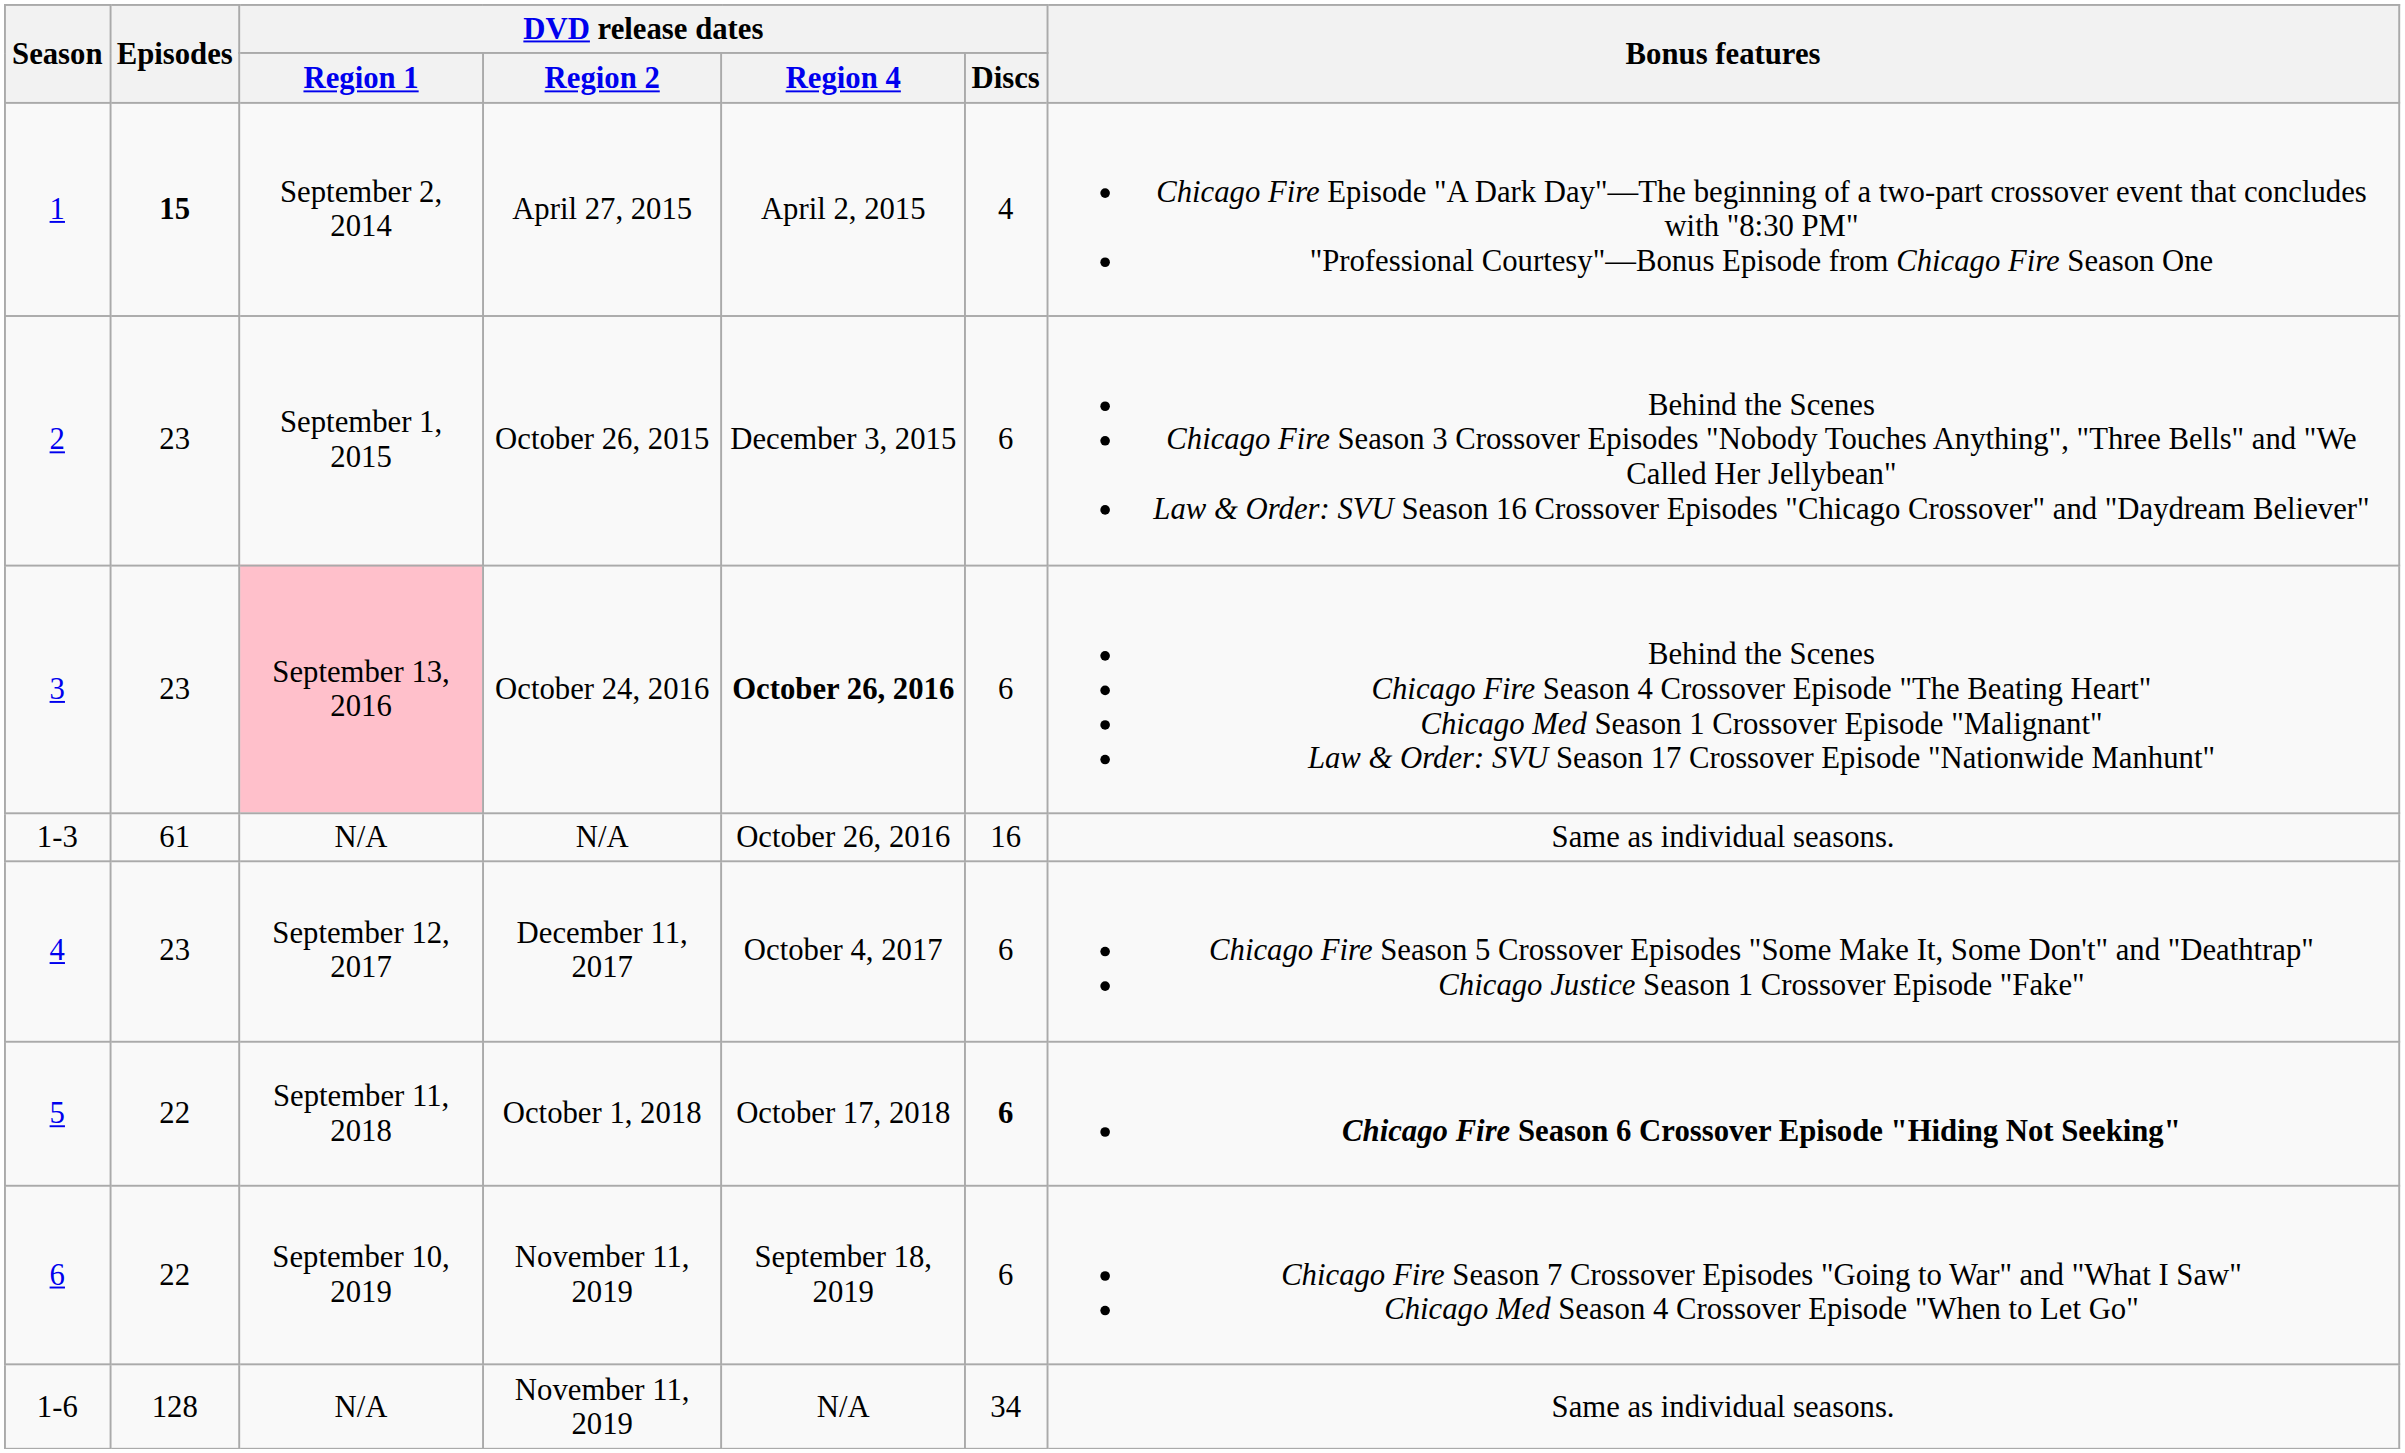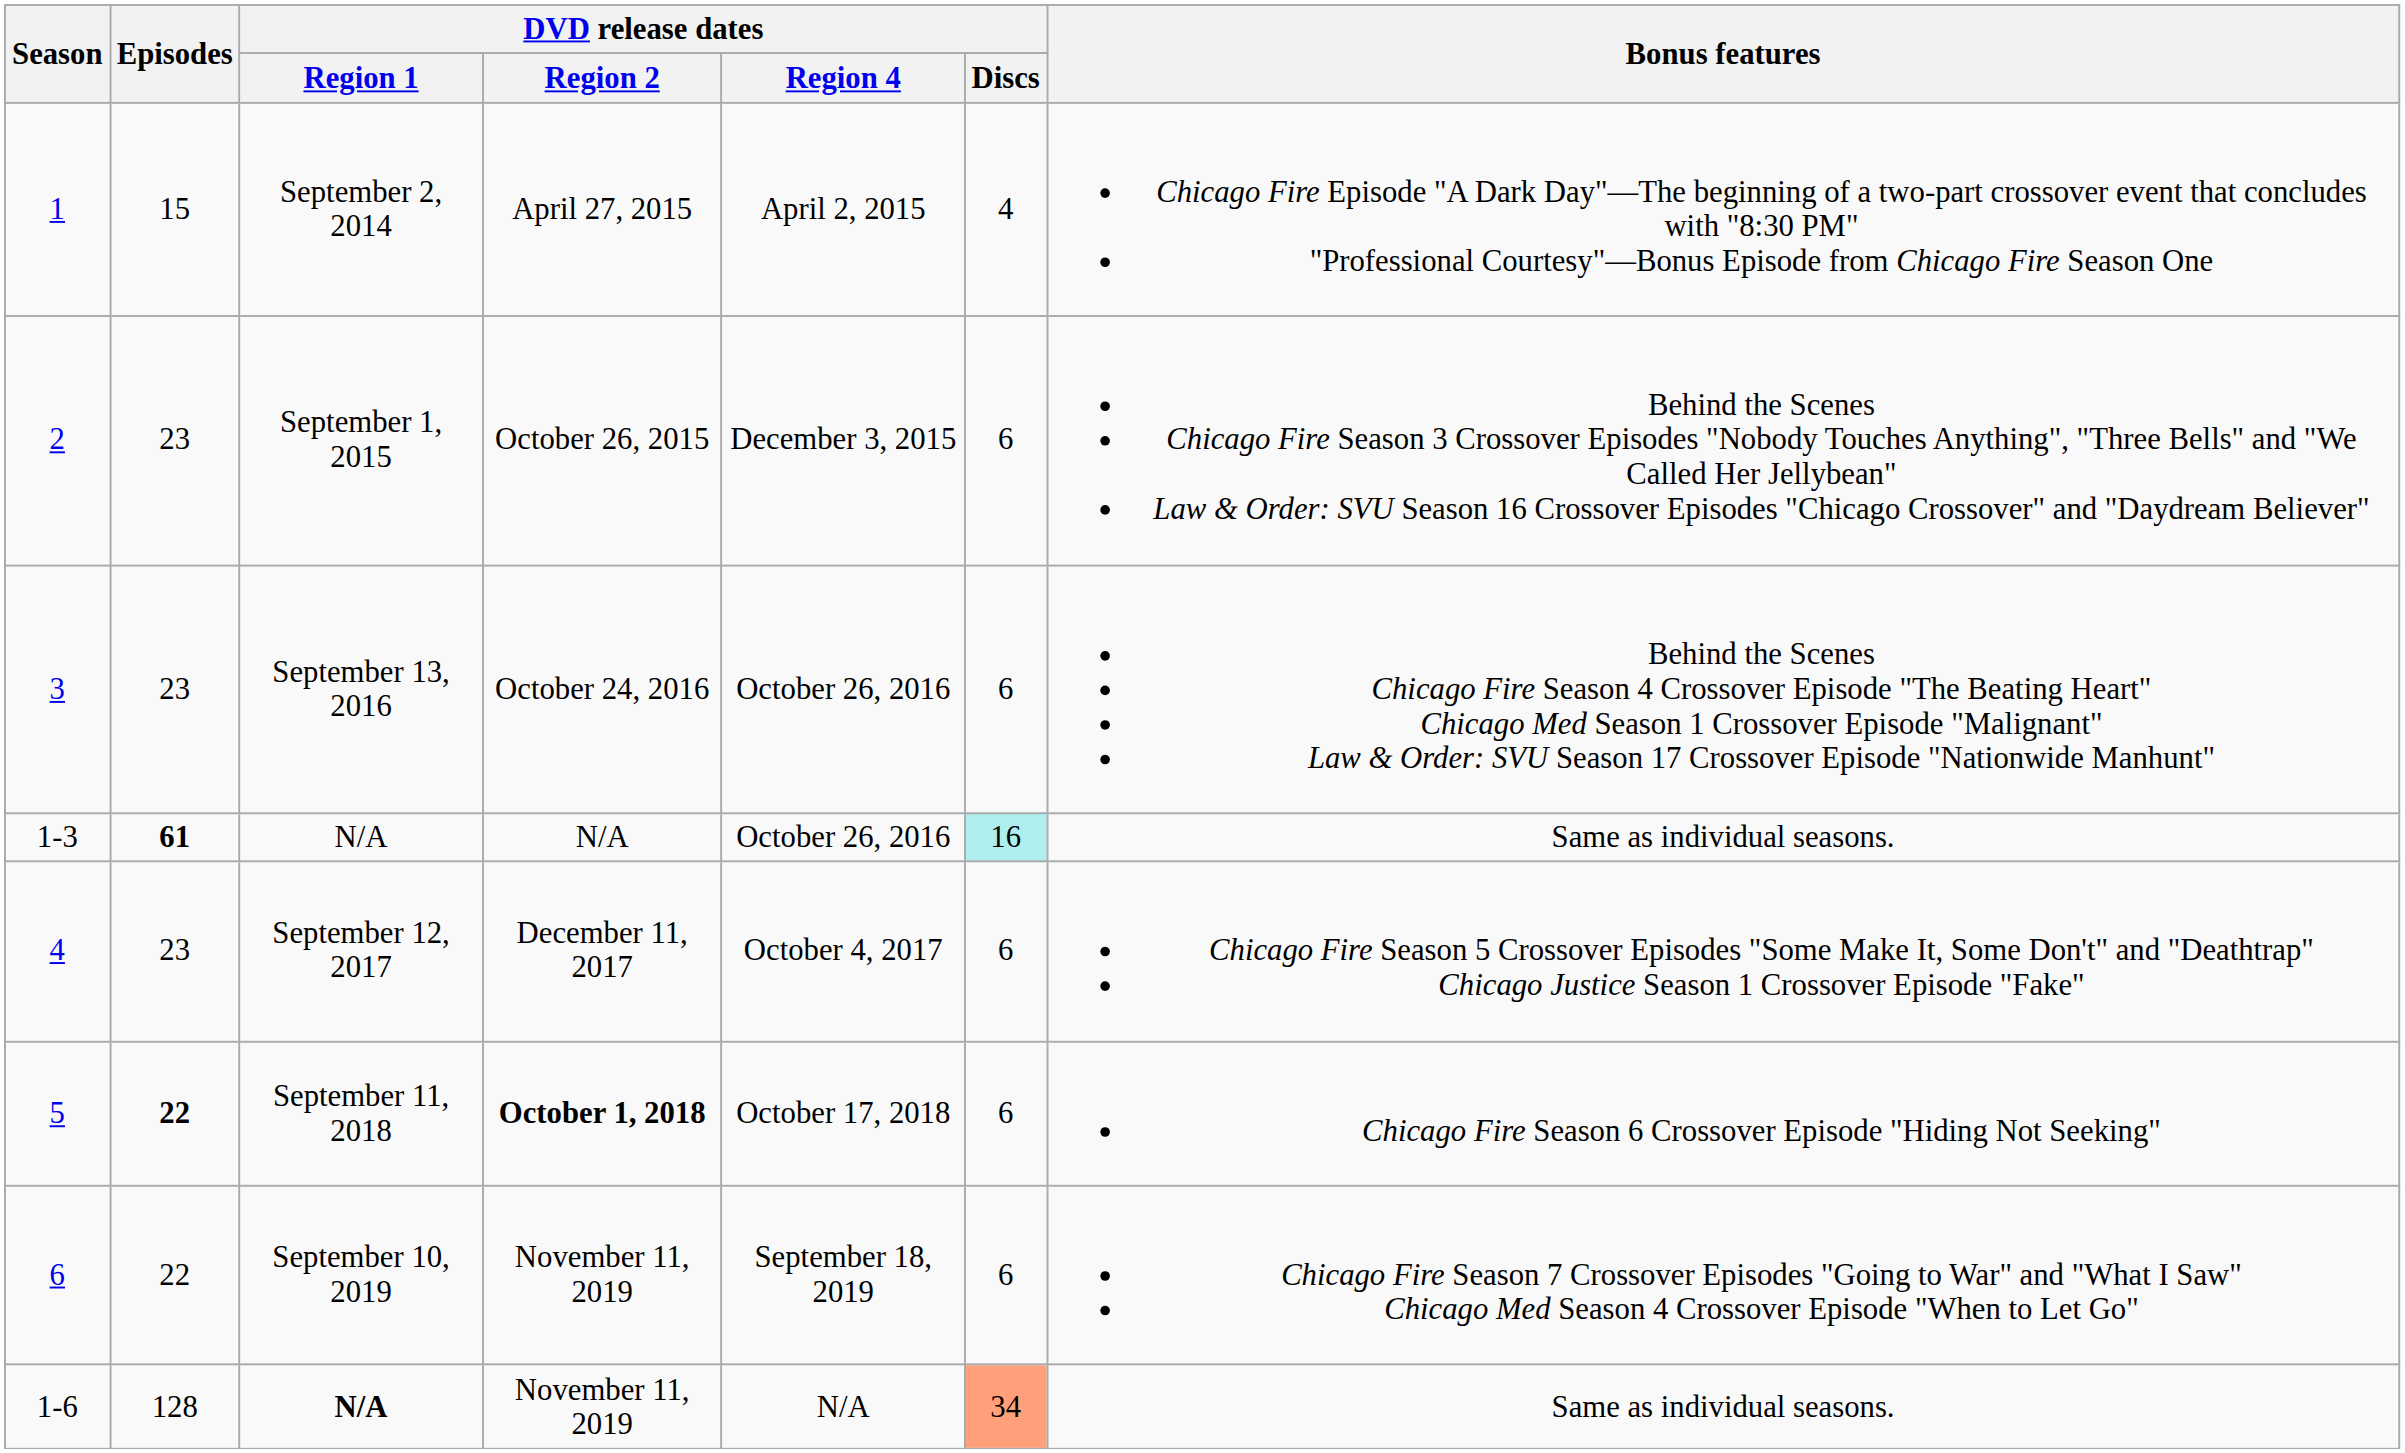(175, 208) bold -> (175, 208) normal
(361, 688) pink background -> (361, 688) no background
(843, 688) bold -> (843, 688) normal
(175, 836) normal -> (175, 836) bold
(1006, 836) no background -> (1006, 836) paleturquoise background
(175, 1112) normal -> (175, 1112) bold
(602, 1112) normal -> (602, 1112) bold
(1006, 1112) bold -> (1006, 1112) normal
(1723, 1131) bold -> (1723, 1131) normal
(361, 1406) normal -> (361, 1406) bold
(1006, 1406) no background -> (1006, 1406) lightsalmon background
